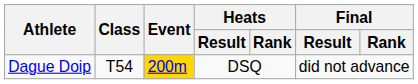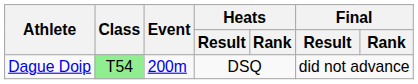(119, 67) no background -> (119, 67) lightgreen background
(167, 67) gold background -> (167, 67) no background
